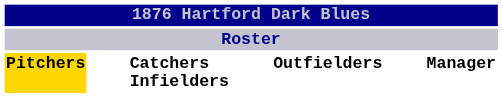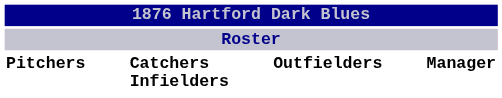(46, 64) gold background -> (46, 64) no background
